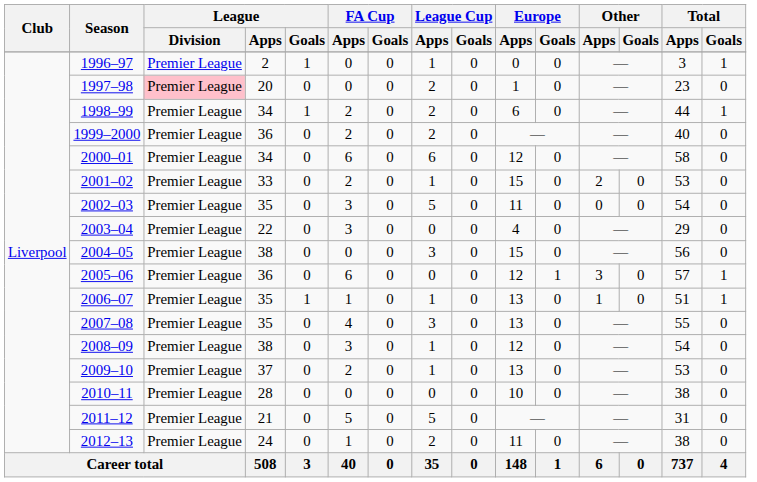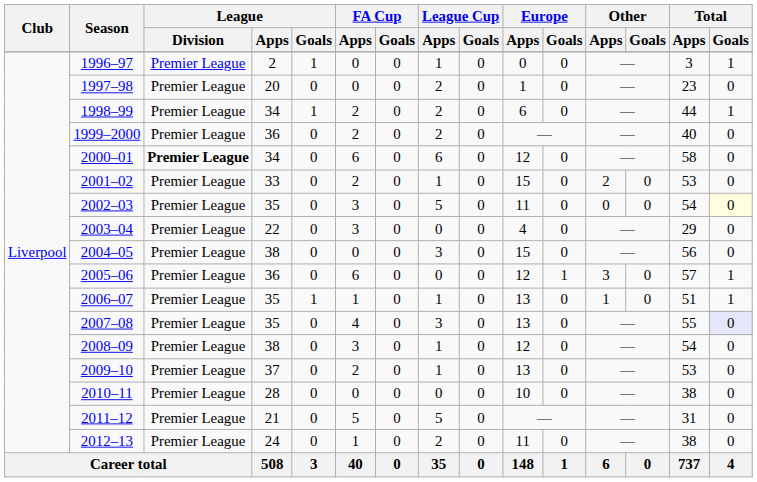(195, 87) pink background -> (198, 87) no background
(195, 157) normal -> (198, 157) bold
(724, 205) no background -> (731, 205) lightyellow background
(724, 323) no background -> (731, 323) lavender background
